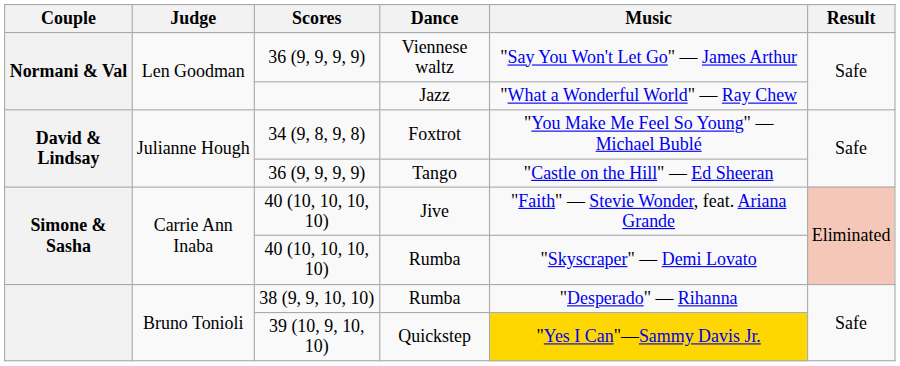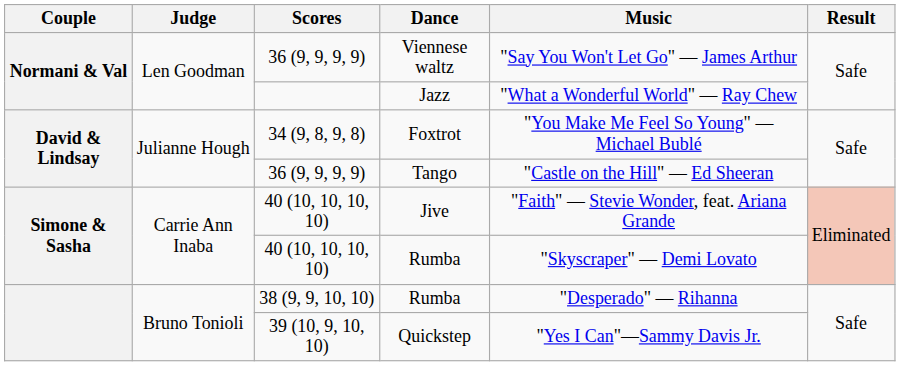(649, 336) gold background -> (649, 336) no background
